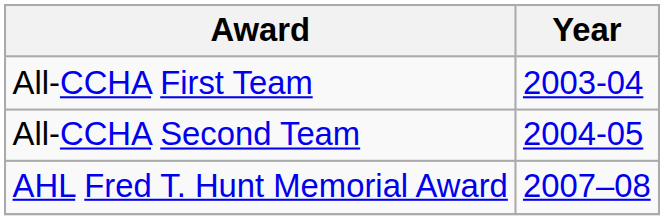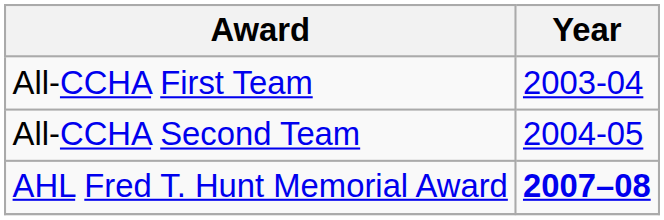(587, 186) normal -> (587, 186) bold
